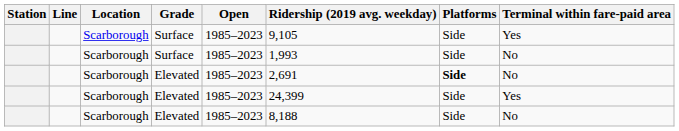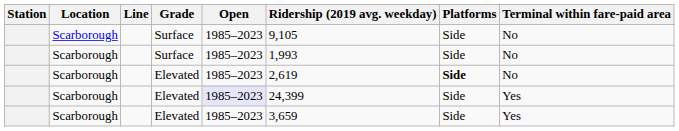columns swapped: (65, 14) <-> (116, 14)
(512, 34) Yes -> (510, 34) No
(283, 75) 2,691 -> (283, 75) 2,619
(234, 95) no background -> (234, 95) lavender background
(283, 116) 8,188 -> (283, 116) 3,659
(510, 116) No -> (512, 116) Yes
